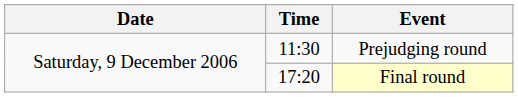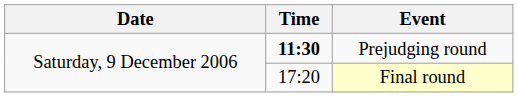(299, 48) normal -> (299, 48) bold
